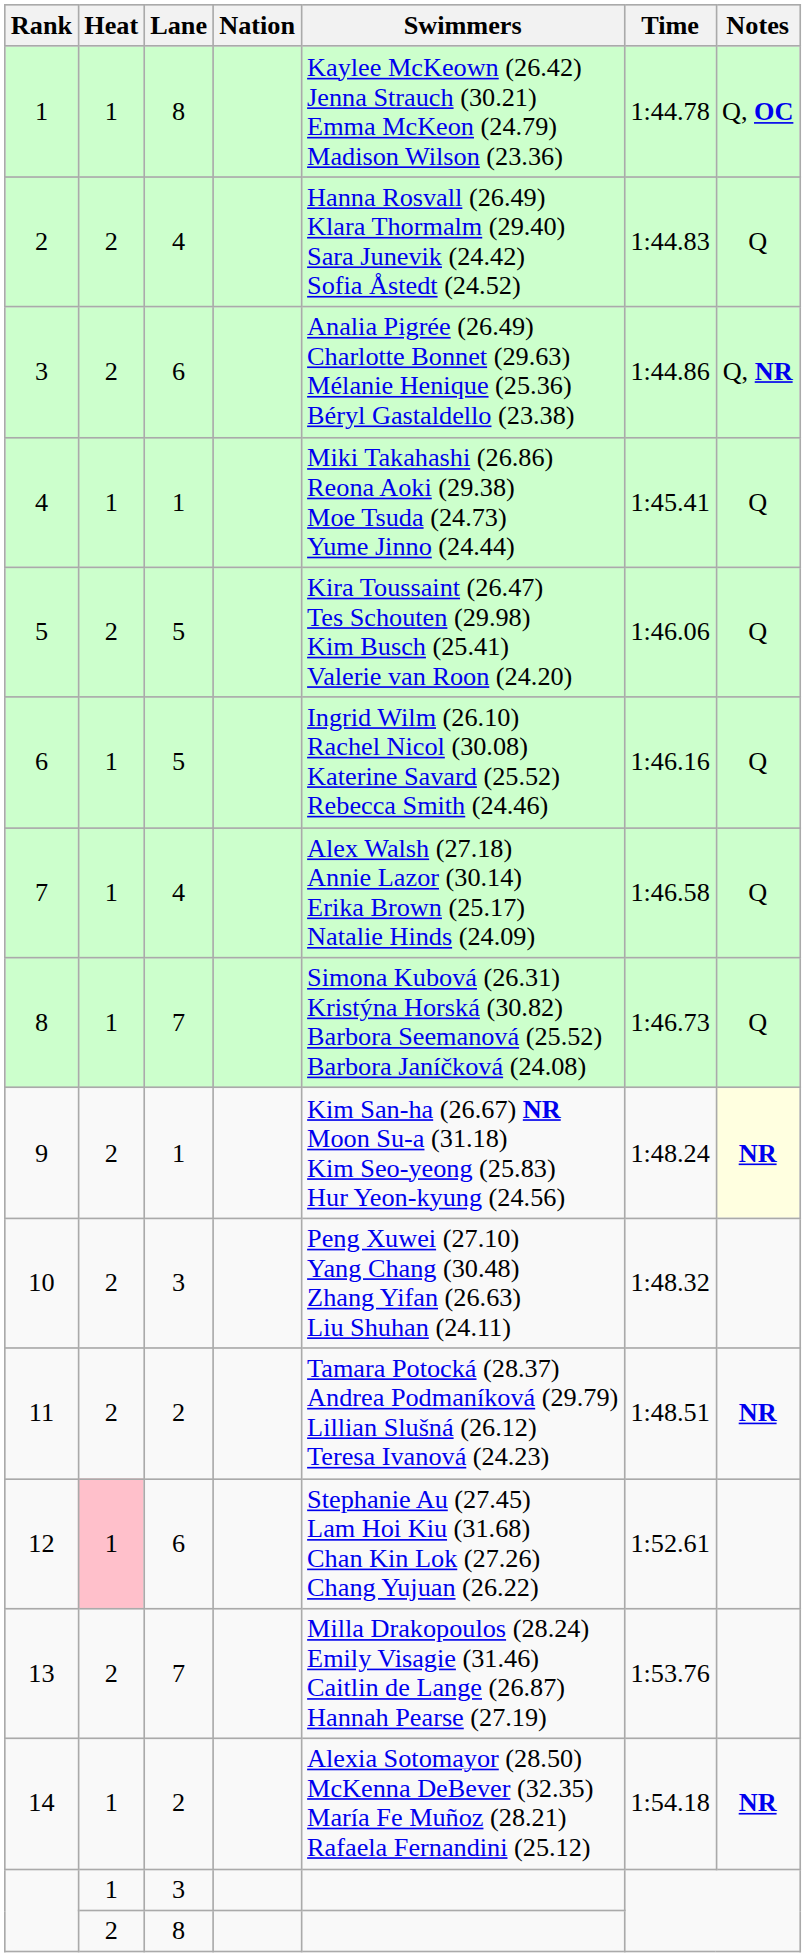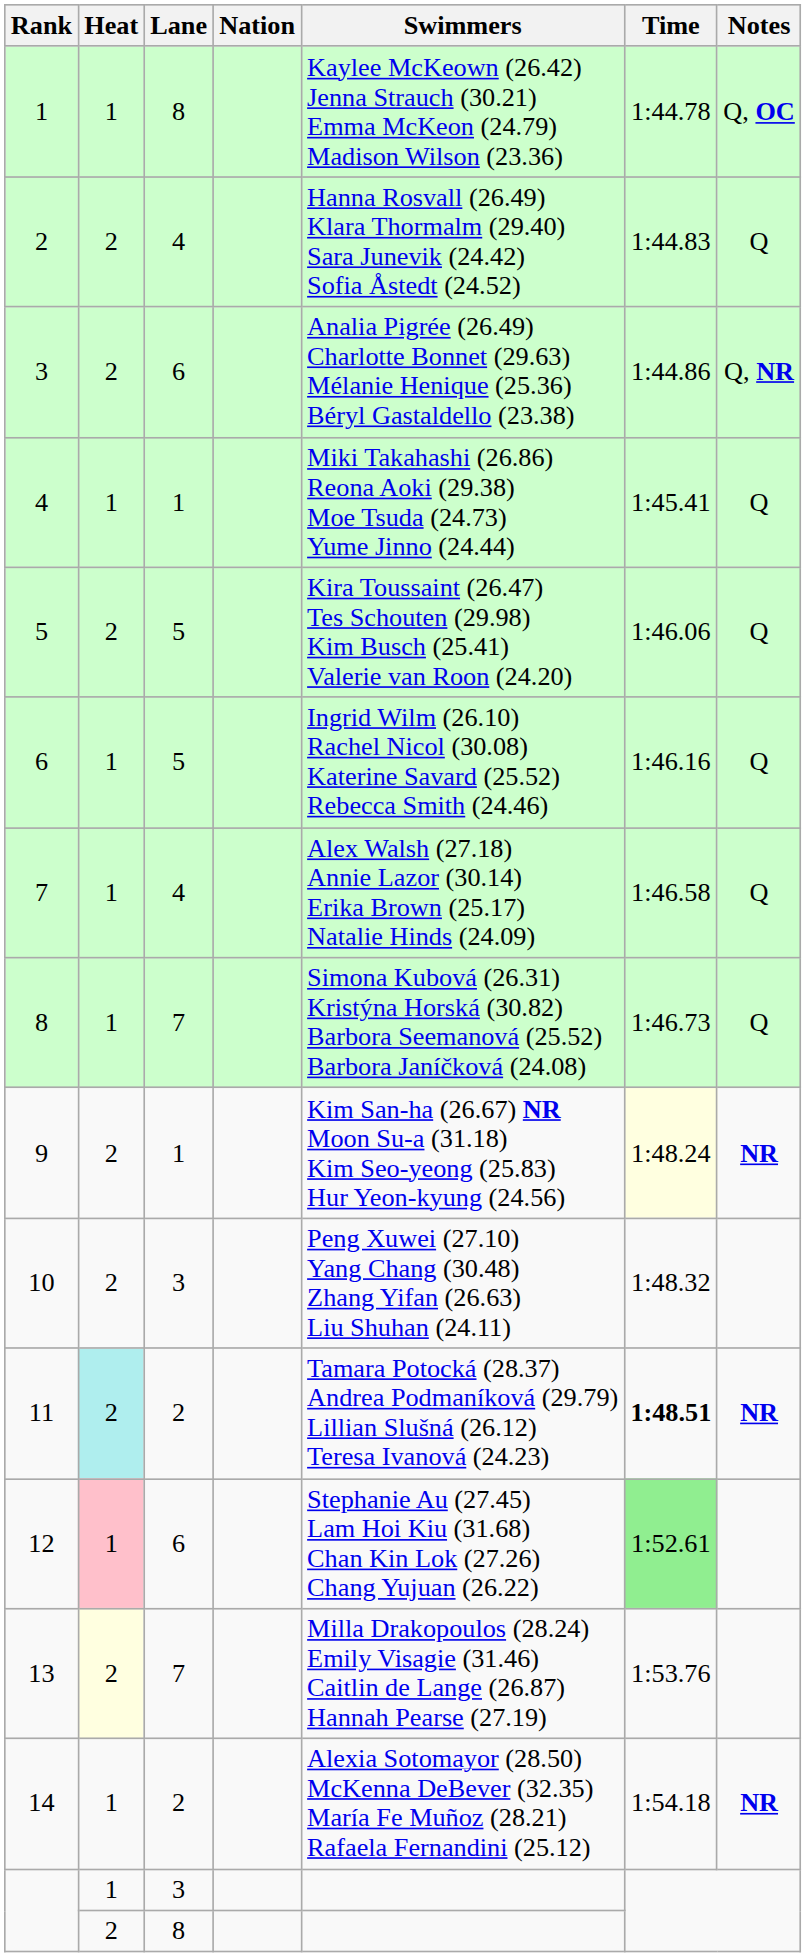(670, 1152) no background -> (671, 1152) lightyellow background
(758, 1152) lightyellow background -> (759, 1152) no background
(111, 1412) no background -> (111, 1412) paleturquoise background
(670, 1412) normal -> (671, 1412) bold
(670, 1543) no background -> (671, 1543) lightgreen background
(111, 1673) no background -> (111, 1673) lightyellow background
